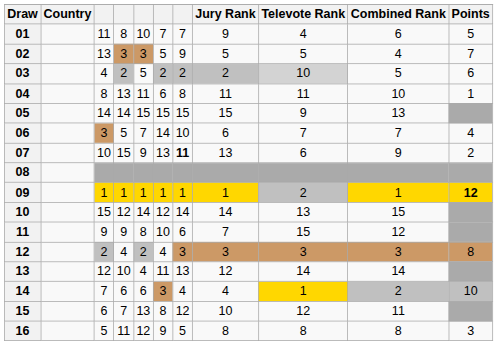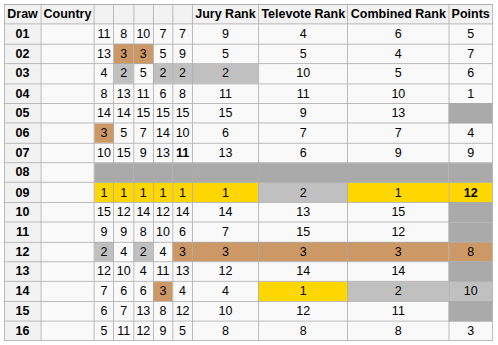(303, 73) lightgrey background -> (303, 73) no background
(471, 152) 2 -> (471, 152) 9
